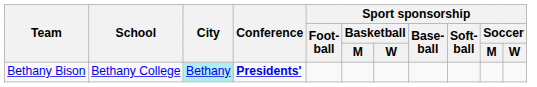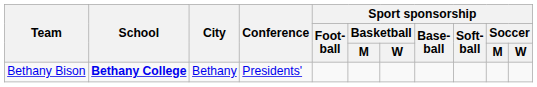(136, 71) normal -> (139, 71) bold
(208, 71) paleturquoise background -> (214, 71) no background
(269, 71) bold -> (272, 71) normal
